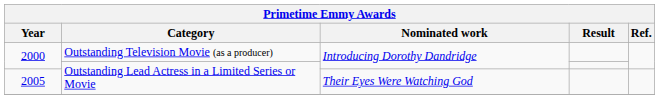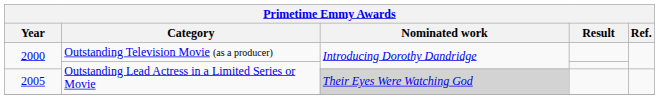(398, 81) no background -> (398, 81) lightgrey background
